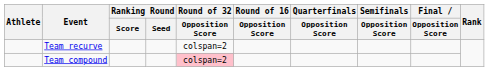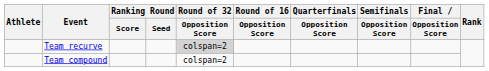(205, 46) no background -> (205, 46) lightgrey background
(205, 60) pink background -> (205, 60) no background
